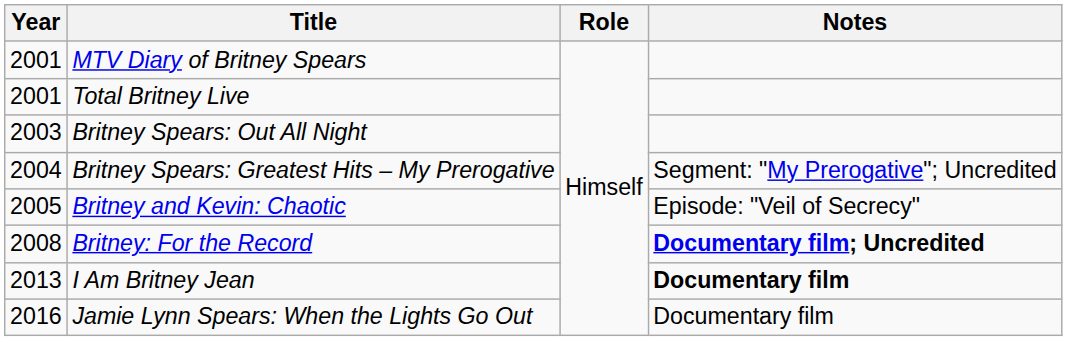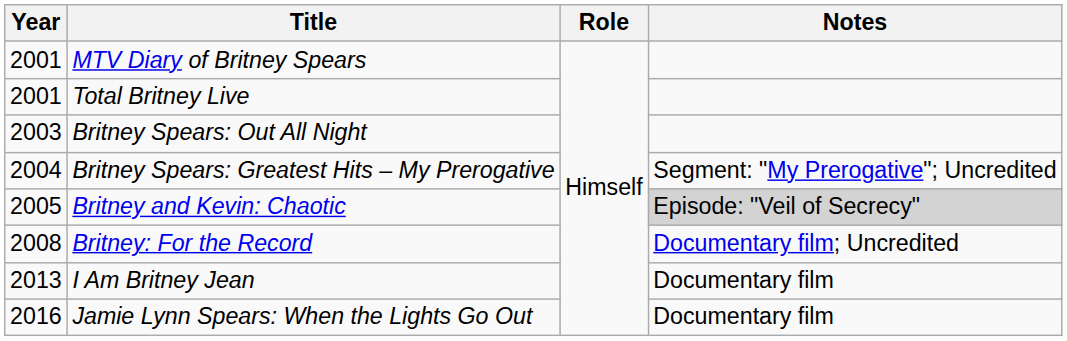(787, 206) no background -> (787, 206) lightgrey background
(819, 243) bold -> (806, 243) normal
(751, 280) bold -> (744, 280) normal
